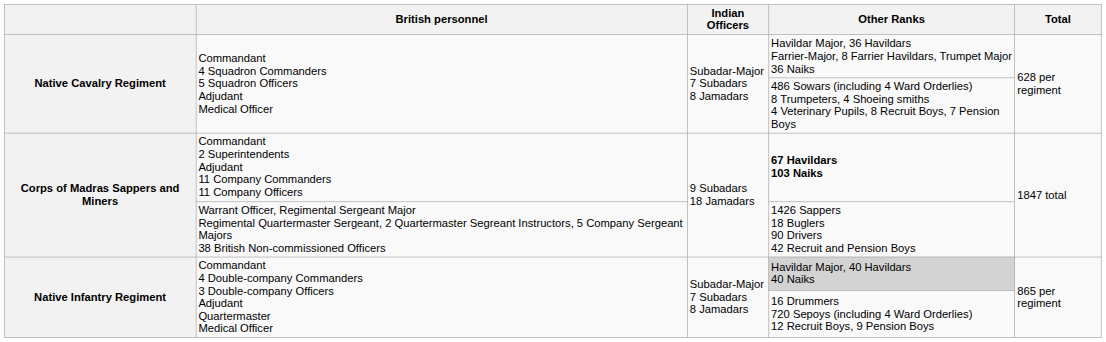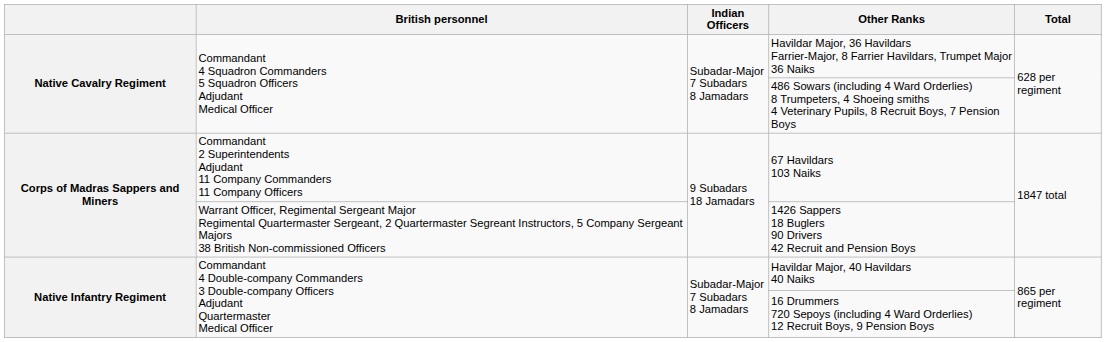(804, 167) bold -> (802, 167) normal
(841, 273) lightgrey background -> (841, 273) no background
